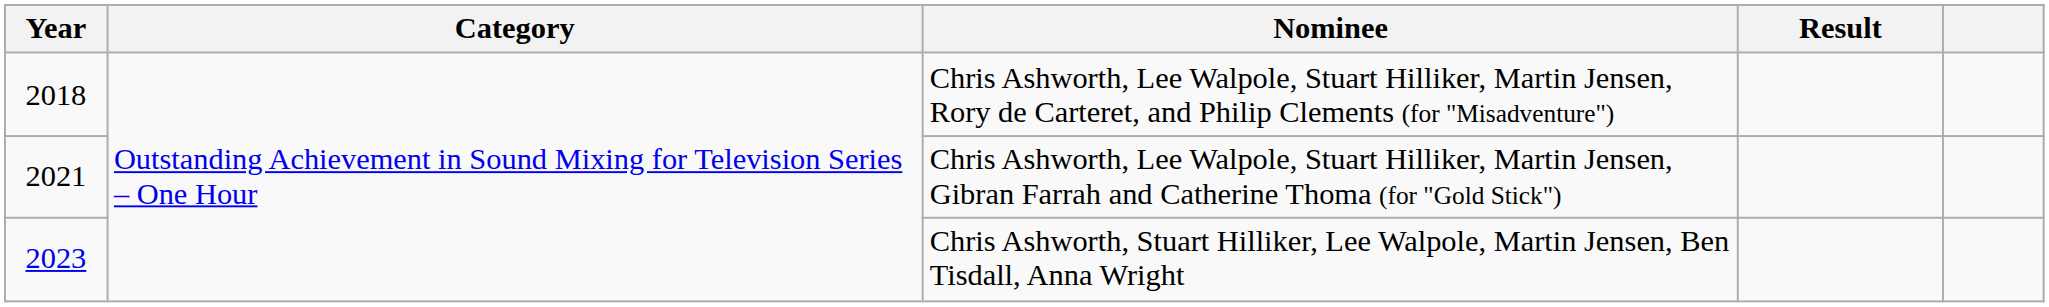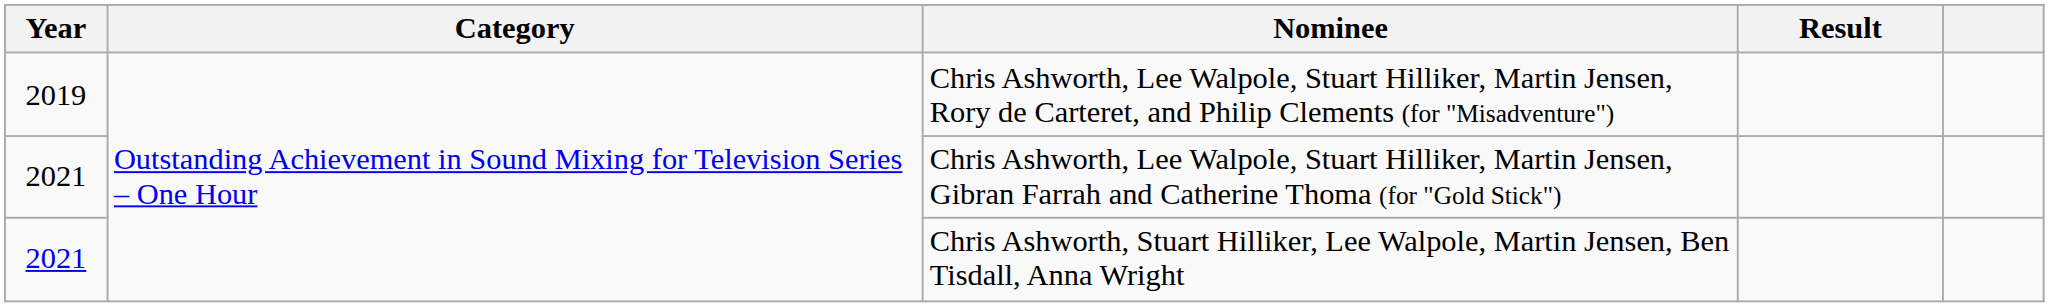(56, 93) 2018 -> (56, 93) 2019
(56, 258) 2023 -> (56, 258) 2021
